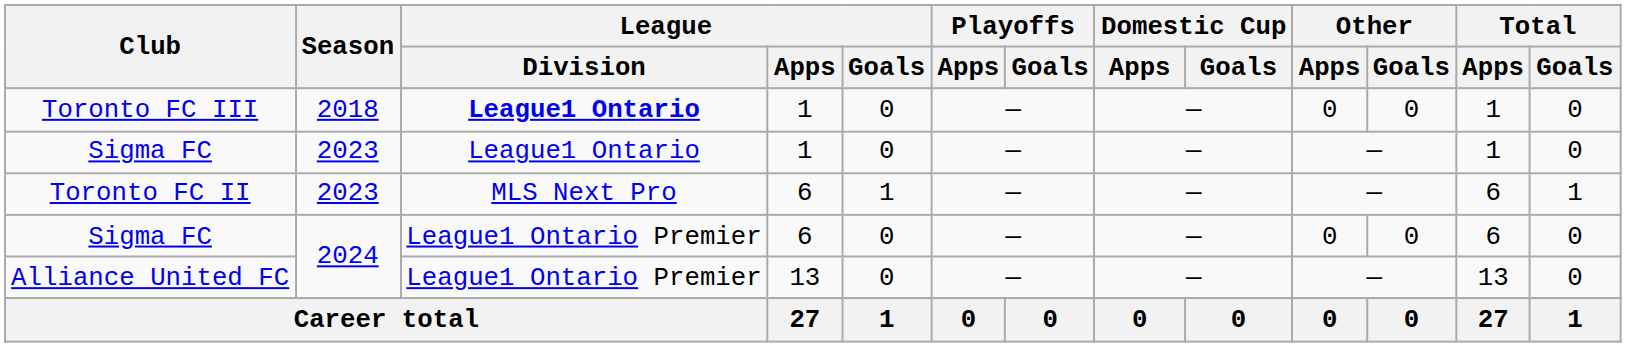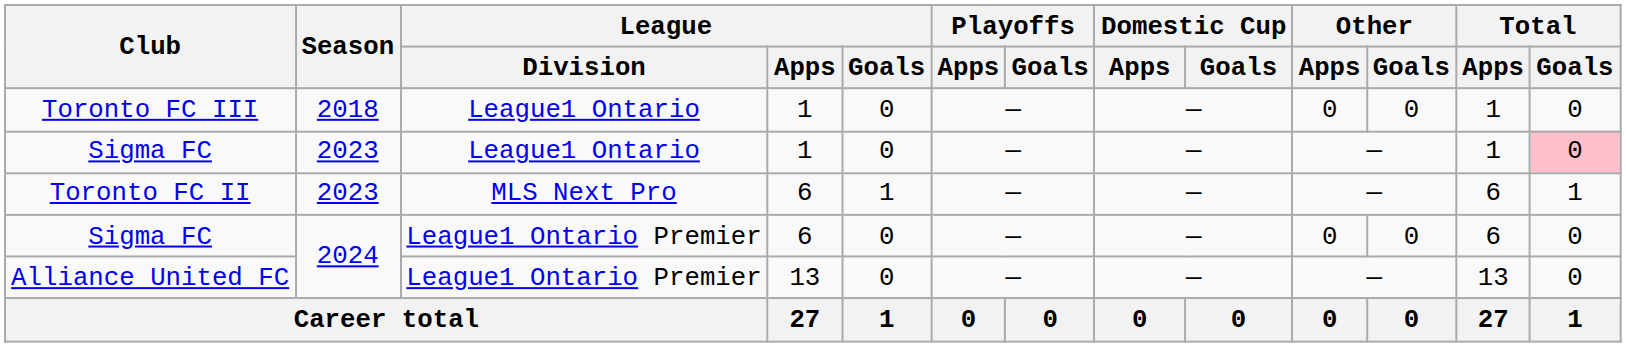(584, 110) bold -> (584, 110) normal
(1575, 152) no background -> (1575, 152) pink background
